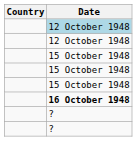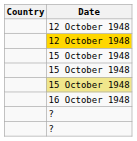(89, 26) lightblue background -> (89, 26) no background
(89, 41) no background -> (89, 41) gold background
(89, 85) no background -> (89, 85) khaki background
(89, 99) bold -> (89, 99) normal
